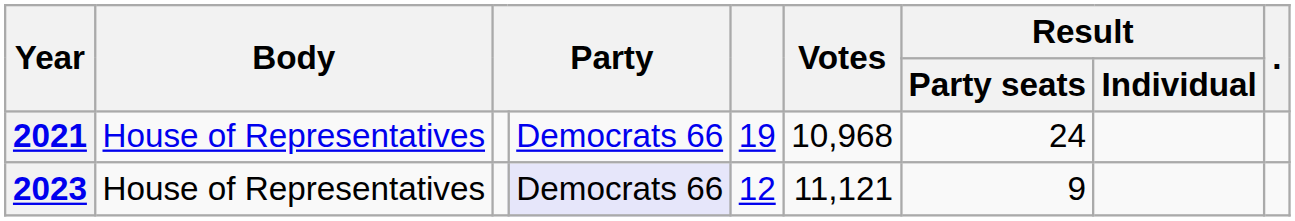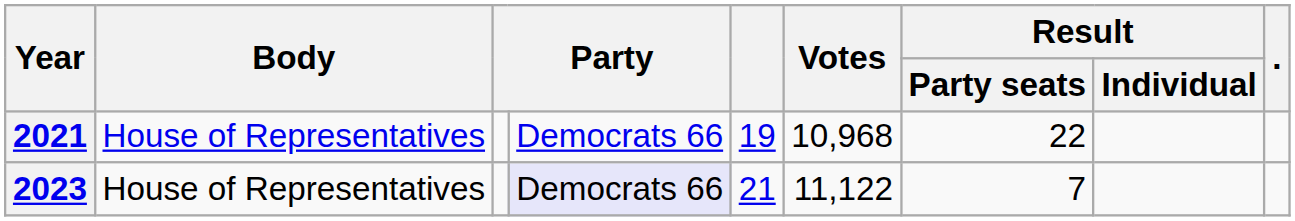(1068, 137) 24 -> (1068, 137) 22
(757, 189) 12 -> (757, 189) 21
(843, 189) 11,121 -> (843, 189) 11,122
(1077, 189) 9 -> (1077, 189) 7
